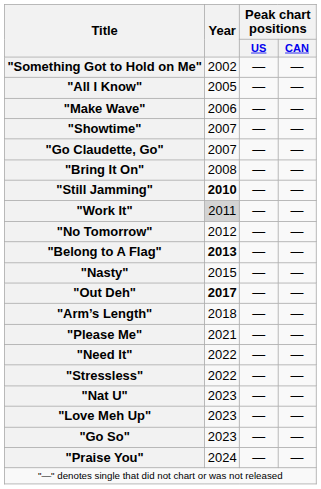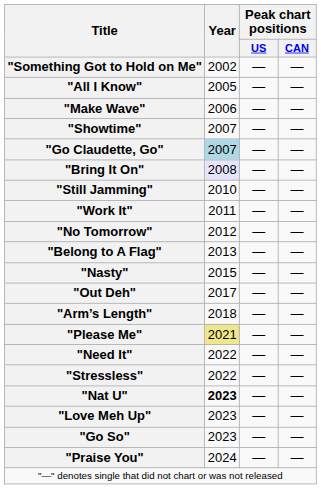(222, 149) no background -> (222, 149) lightblue background
(222, 170) no background -> (222, 170) lavender background
(222, 190) bold -> (222, 190) normal
(222, 211) lightgrey background -> (222, 211) no background
(222, 252) bold -> (222, 252) normal
(222, 293) bold -> (222, 293) normal
(222, 334) no background -> (222, 334) khaki background
(222, 396) normal -> (222, 396) bold
